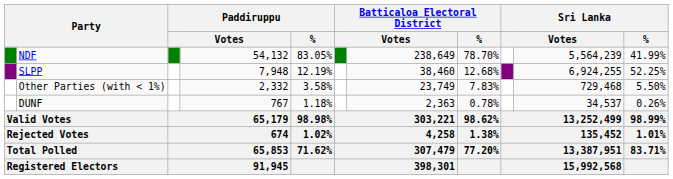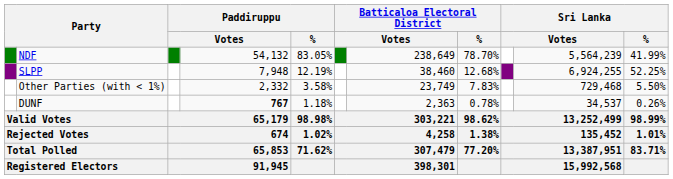(280, 103) normal -> (280, 103) bold
